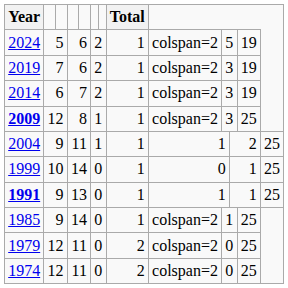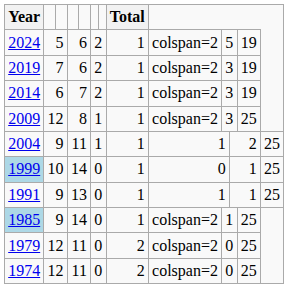(24, 118) bold -> (24, 118) normal
(24, 169) no background -> (24, 169) lightblue background
(24, 194) bold -> (24, 194) normal
(24, 220) no background -> (24, 220) lightblue background
